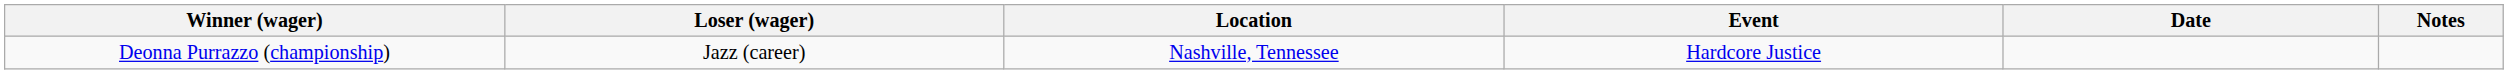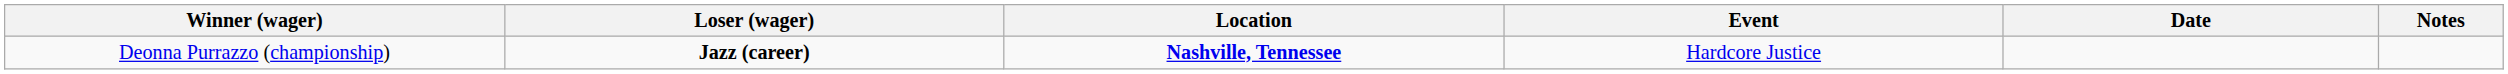(754, 52) normal -> (754, 52) bold
(1254, 52) normal -> (1254, 52) bold
